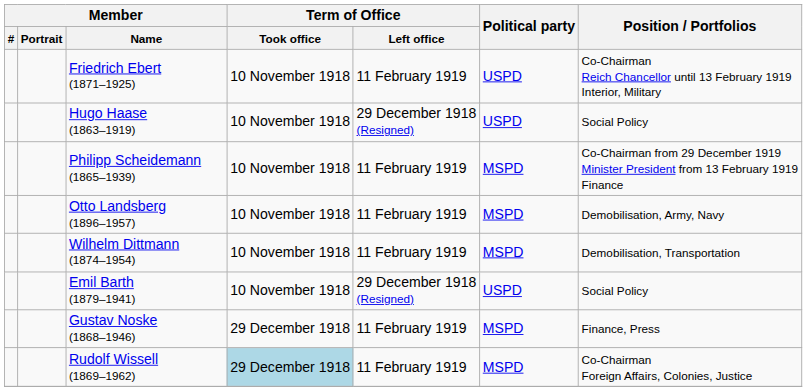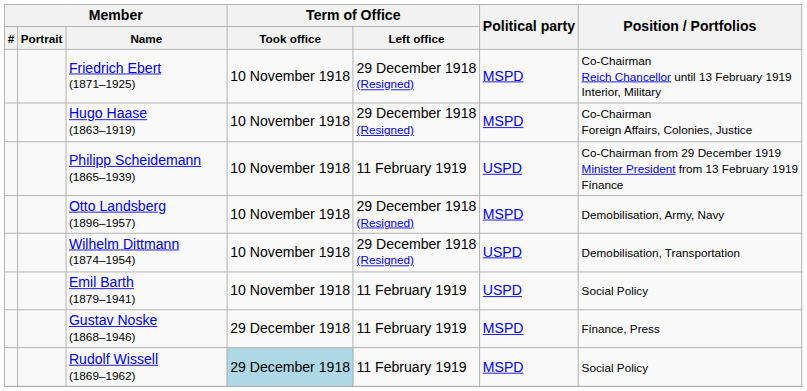(412, 76) 11 February 1919 -> (416, 76) 29 December 1918 (Resigned)
(502, 76) USPD -> (503, 76) MSPD
(502, 122) USPD -> (503, 122) MSPD
(615, 123) Social Policy -> (667, 123) Co-Chairman Foreign Affairs, Colonies, Justice
(503, 168) MSPD -> (502, 168) USPD
(412, 214) 11 February 1919 -> (416, 214) 29 December 1918 (Resigned)
(412, 252) 11 February 1919 -> (416, 252) 29 December 1918 (Resigned)
(503, 252) MSPD -> (502, 252) USPD
(416, 290) 29 December 1918 (Resigned) -> (412, 290) 11 February 1919
(667, 367) Co-Chairman Foreign Affairs, Colonies, Justice -> (615, 367) Social Policy
